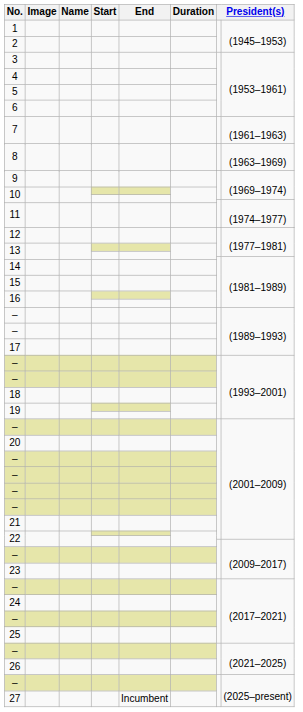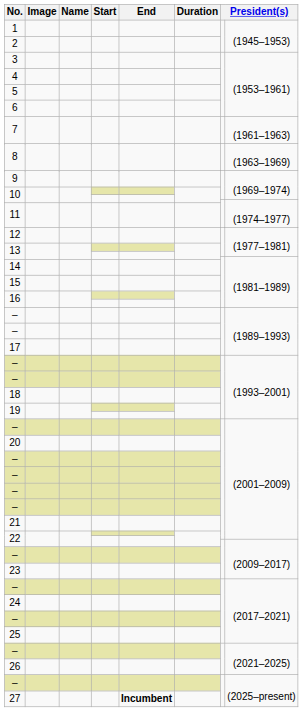(145, 698) normal -> (147, 698) bold
